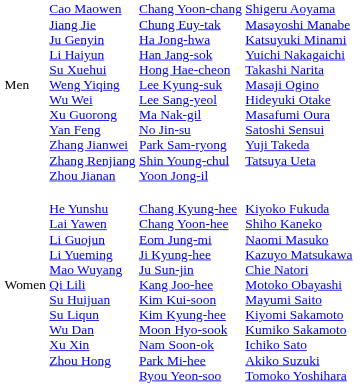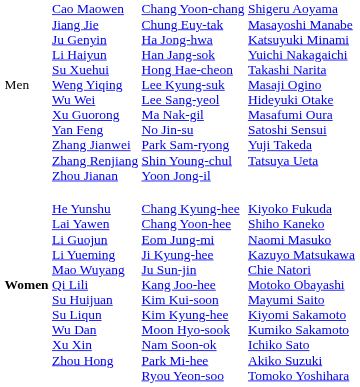(25, 284) normal -> (27, 284) bold
